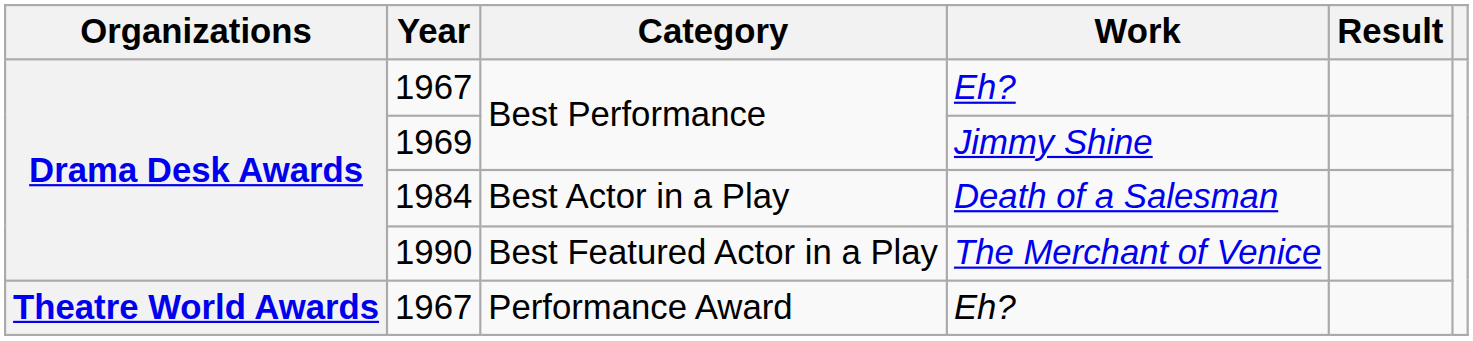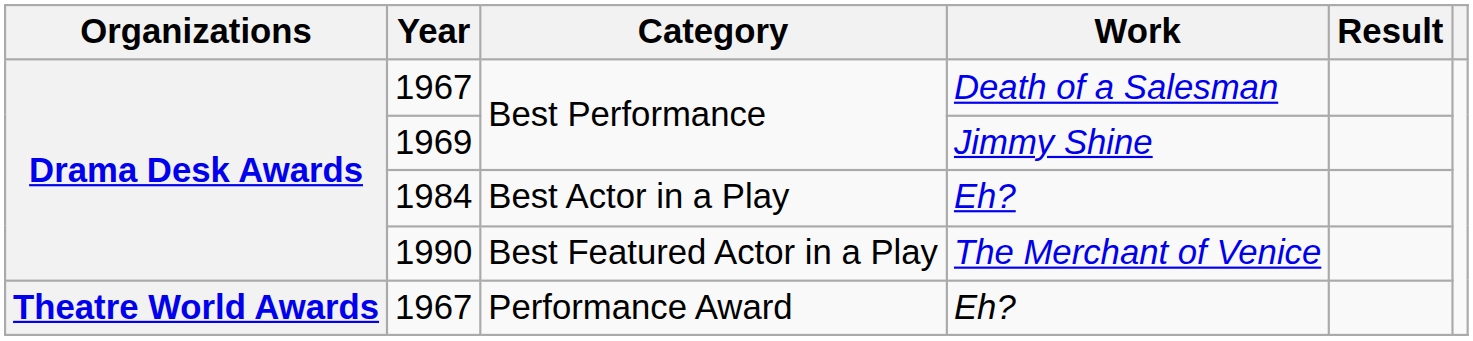(985, 87) Eh? -> (1116, 87) Death of a Salesman
(1116, 197) Death of a Salesman -> (985, 197) Eh?
